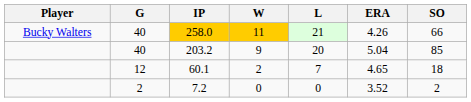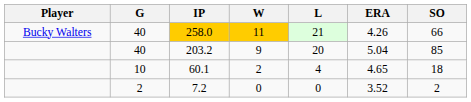(140, 69) 12 -> (140, 69) 10
(318, 69) 7 -> (318, 69) 4
